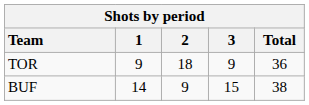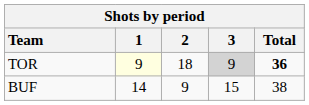(139, 64) no background -> (139, 64) lightyellow background
(231, 64) no background -> (231, 64) lightgrey background
(279, 64) normal -> (279, 64) bold
